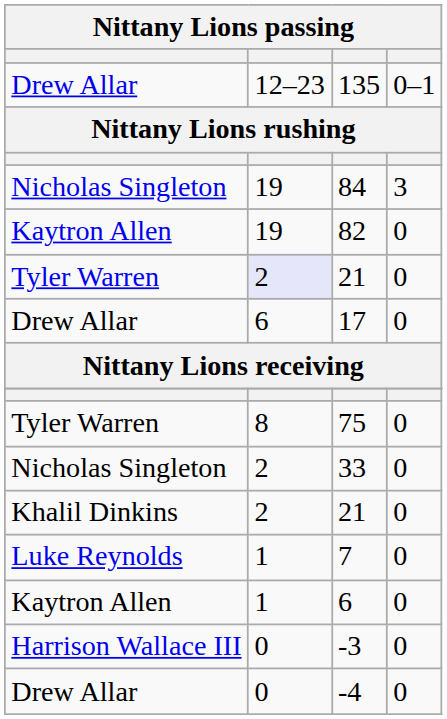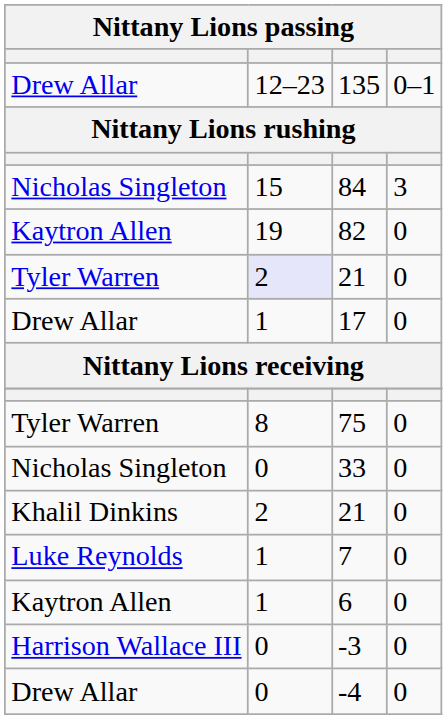(269, 186) 19 -> (269, 186) 15
(262, 320) 6 -> (262, 320) 1
(262, 467) 2 -> (262, 467) 0
